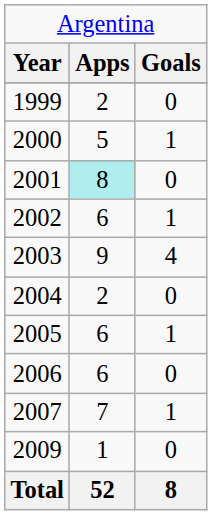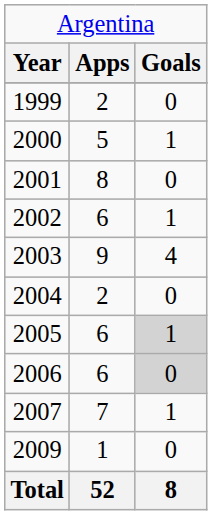(102, 179) paleturquoise background -> (102, 179) no background
(171, 334) no background -> (171, 334) lightgrey background
(171, 373) no background -> (171, 373) lightgrey background
